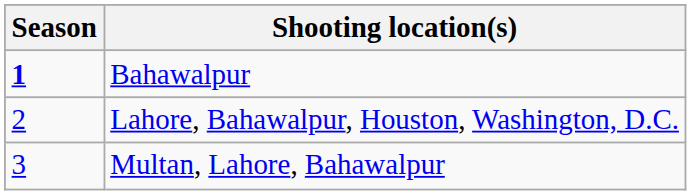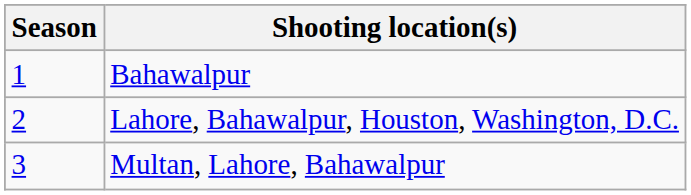(19, 73) bold -> (19, 73) normal
